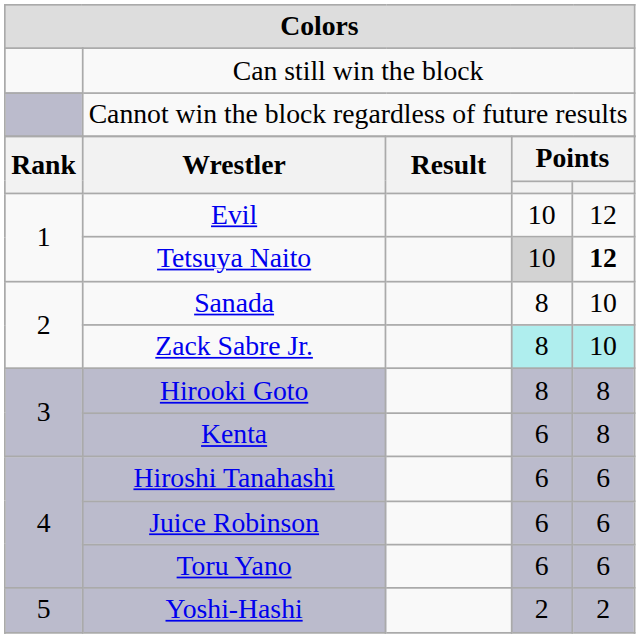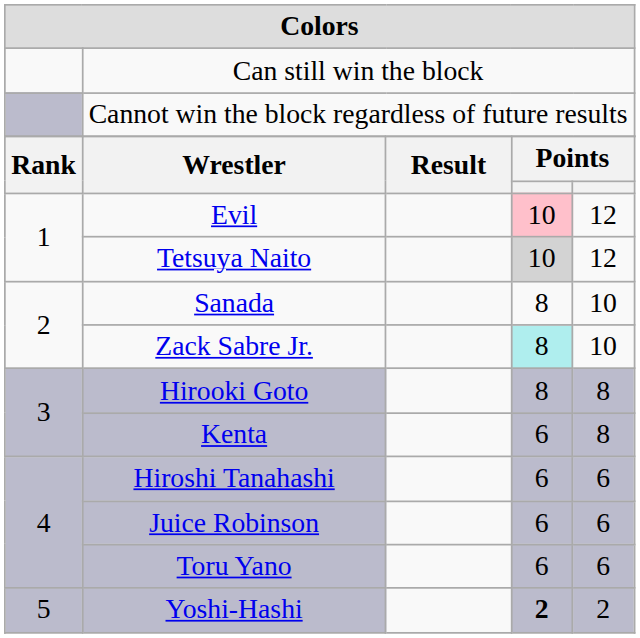(542, 214) no background -> (542, 214) pink background
(603, 258) bold -> (603, 258) normal
(603, 346) paleturquoise background -> (603, 346) no background
(542, 609) normal -> (542, 609) bold
